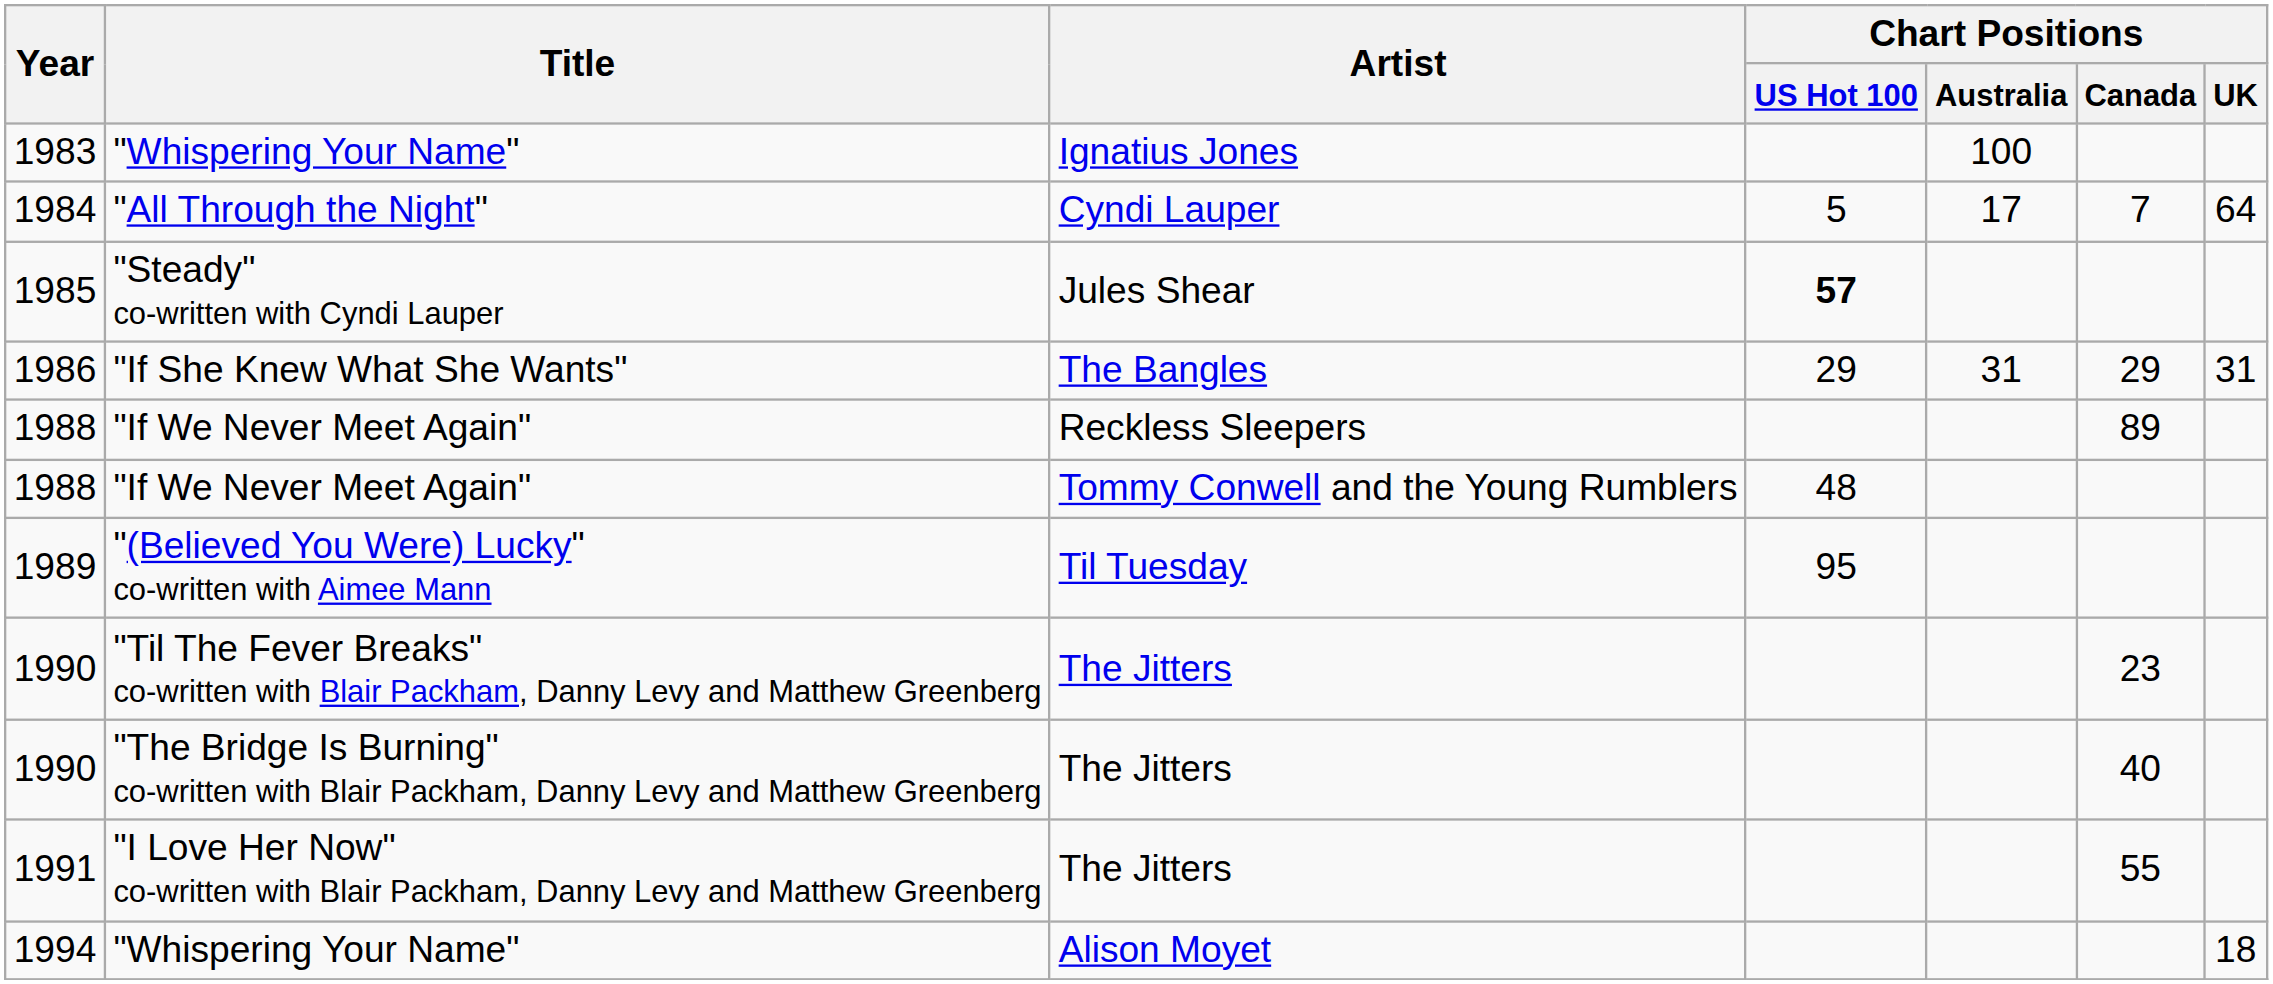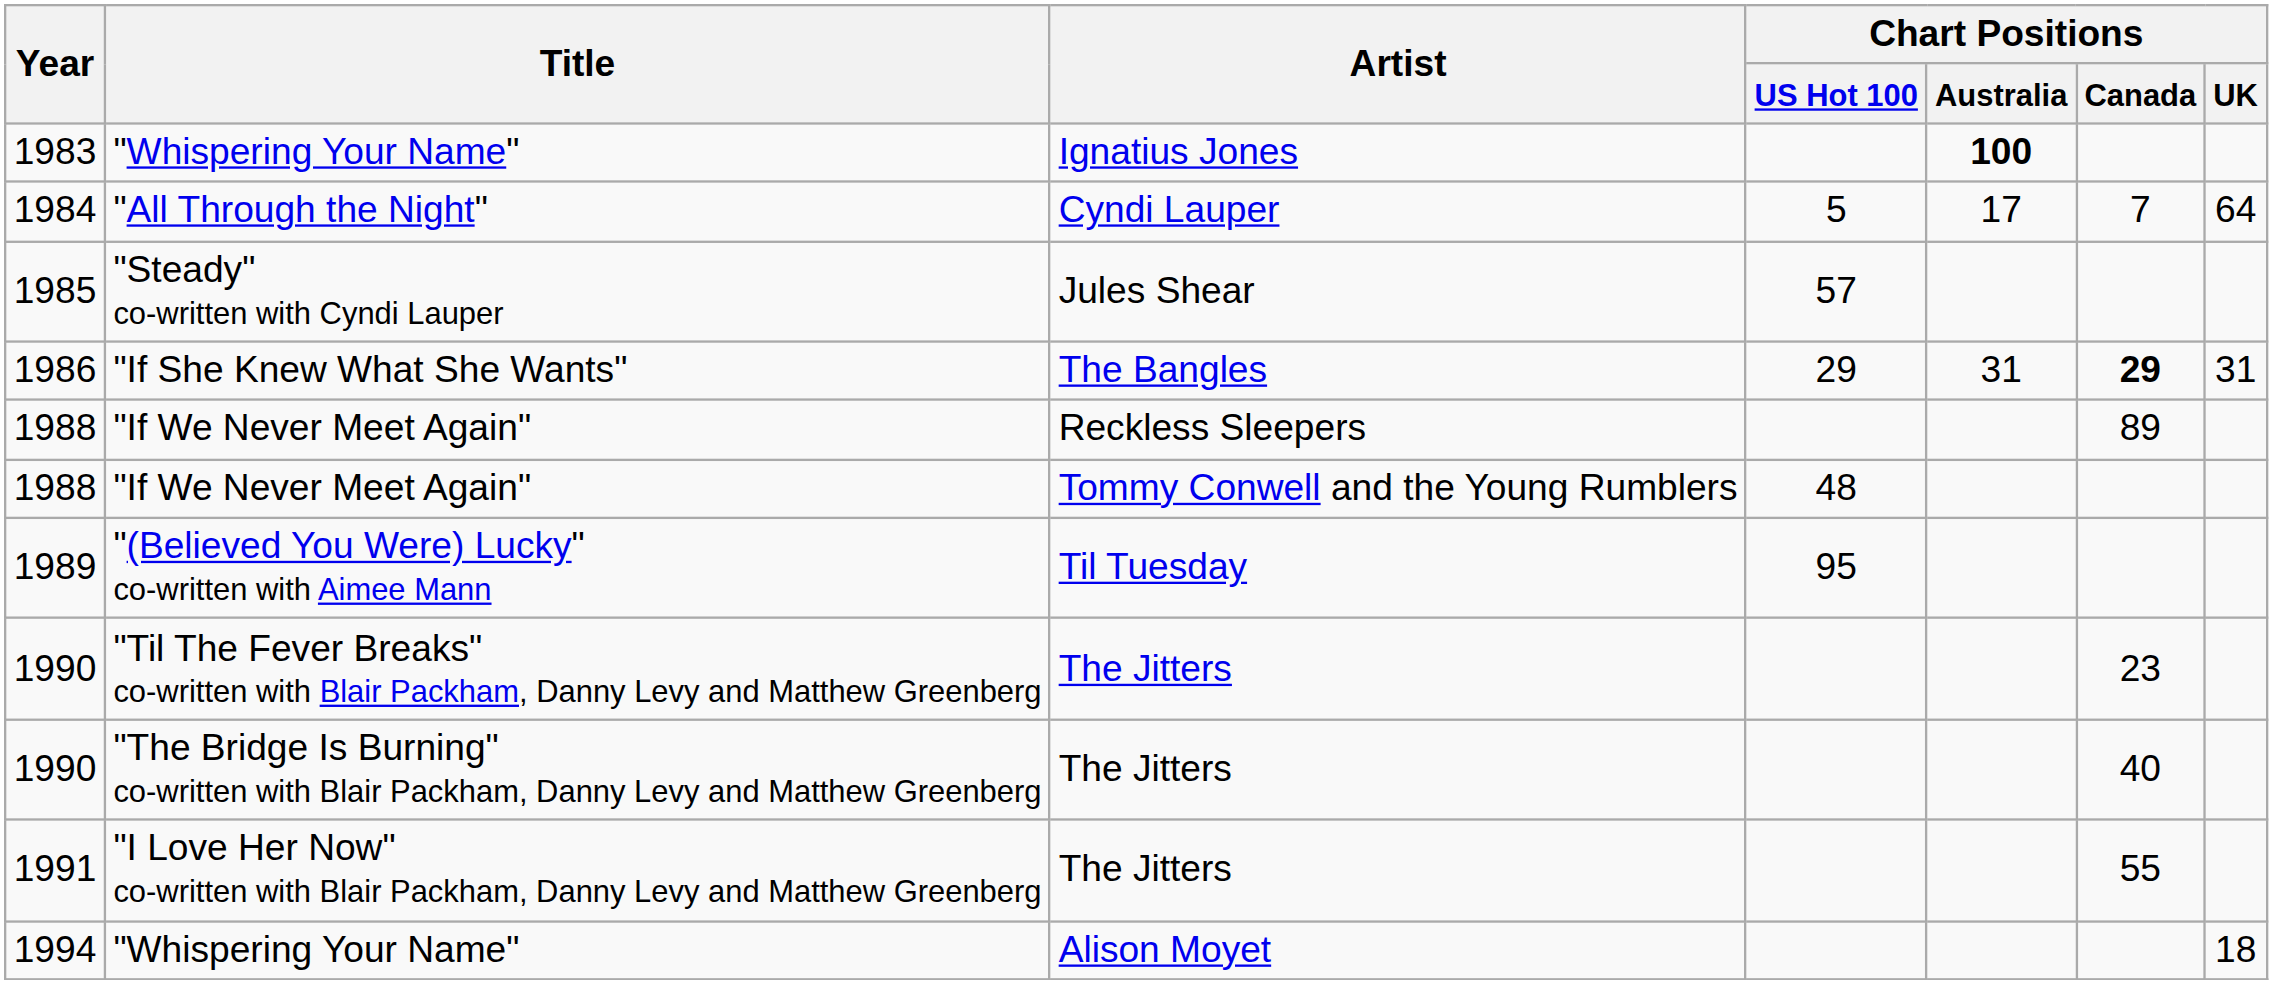(2001, 151) normal -> (2001, 151) bold
(1836, 290) bold -> (1836, 290) normal
(2140, 370) normal -> (2140, 370) bold
